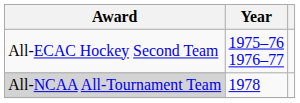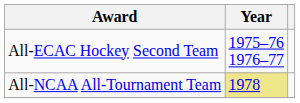(115, 85) lightgrey background -> (115, 85) no background
(244, 85) no background -> (244, 85) khaki background
